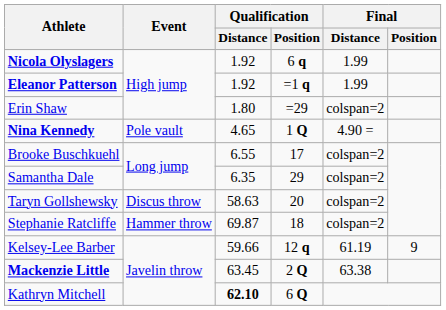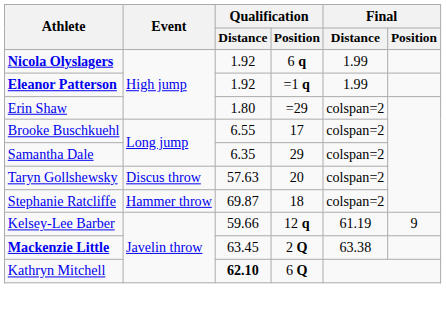- row: (51, 131)
(243, 201) 58.63 -> (243, 178) 57.63
